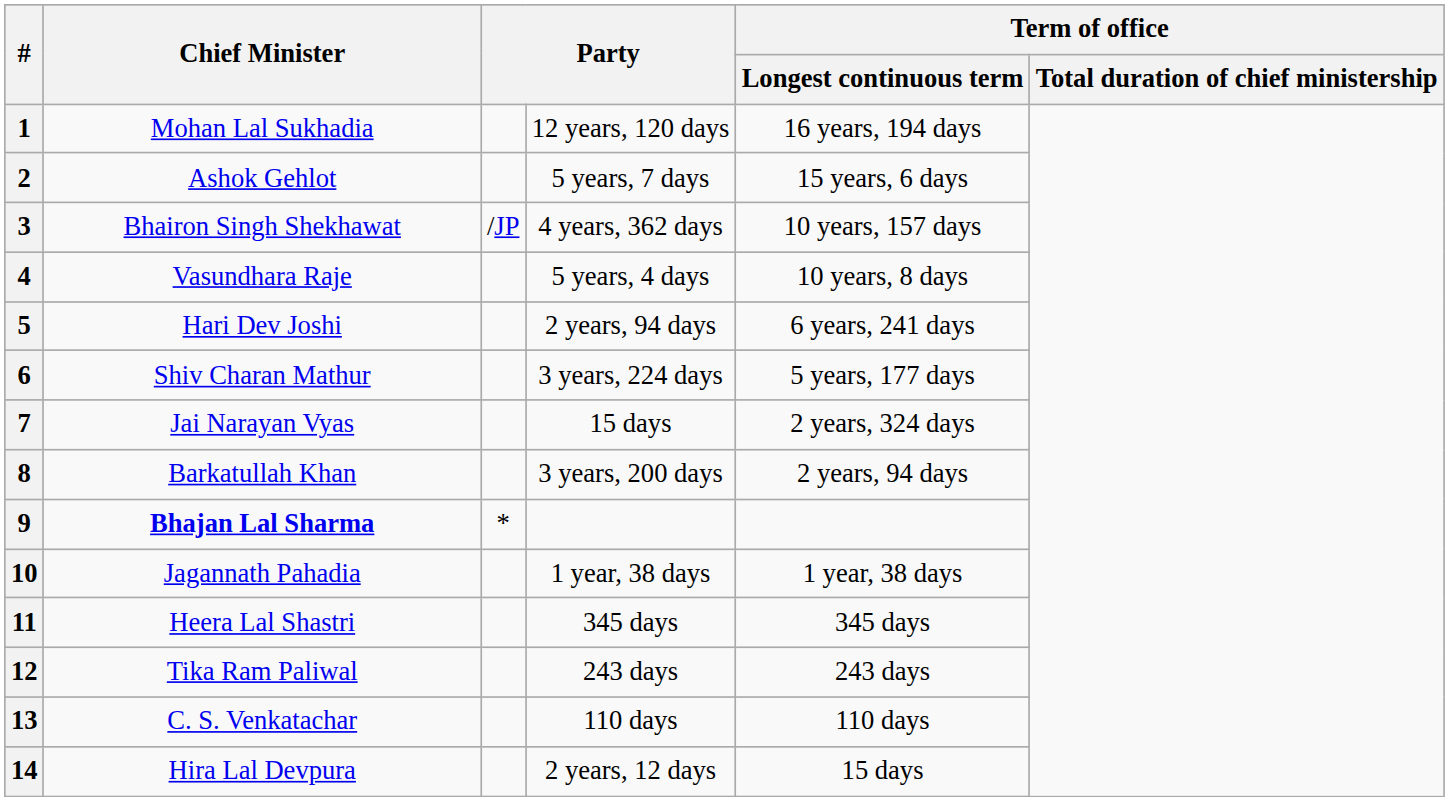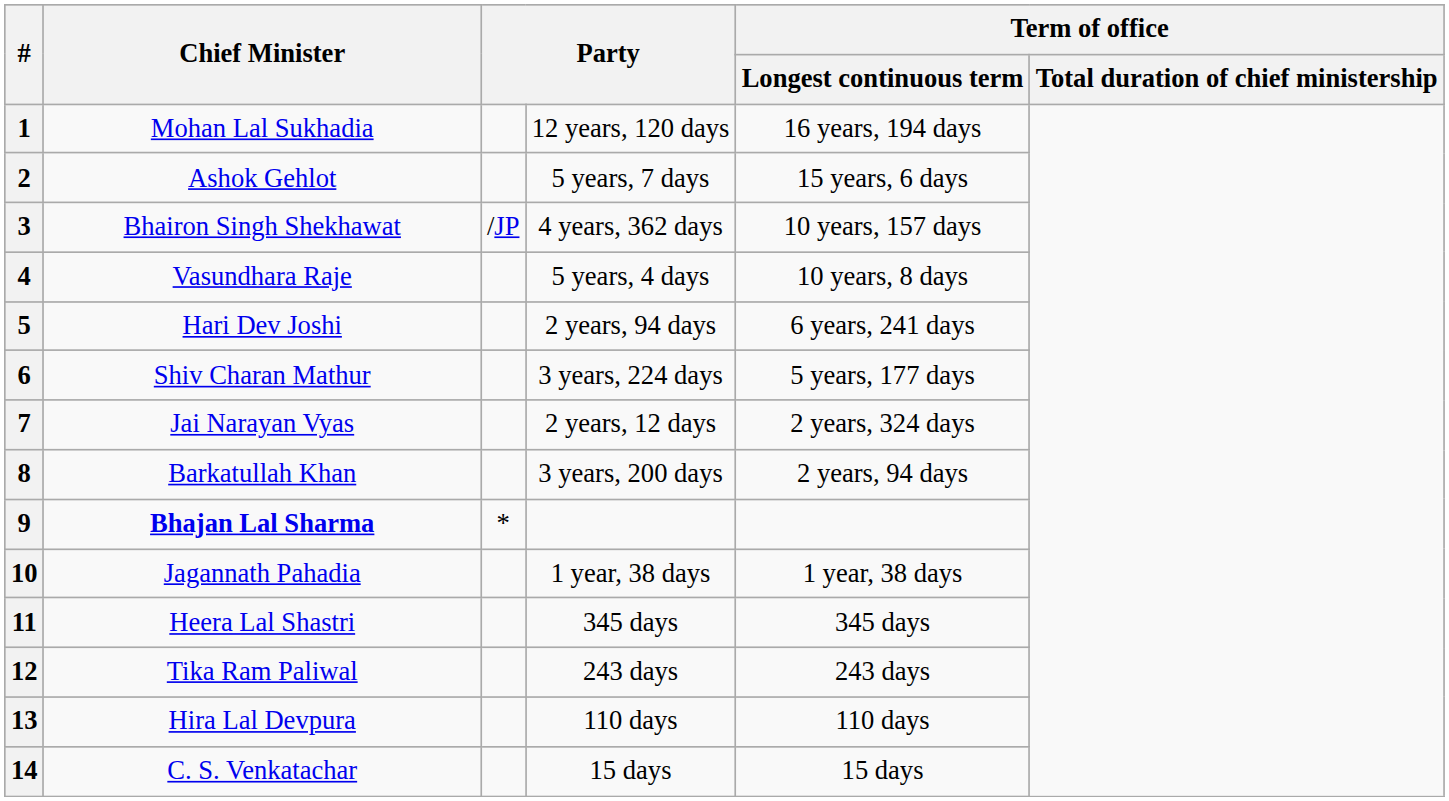(631, 424) 15 days -> (631, 424) 2 years, 12 days
(262, 720) C. S. Venkatachar -> (262, 720) Hira Lal Devpura
(262, 770) Hira Lal Devpura -> (262, 770) C. S. Venkatachar
(631, 770) 2 years, 12 days -> (631, 770) 15 days
